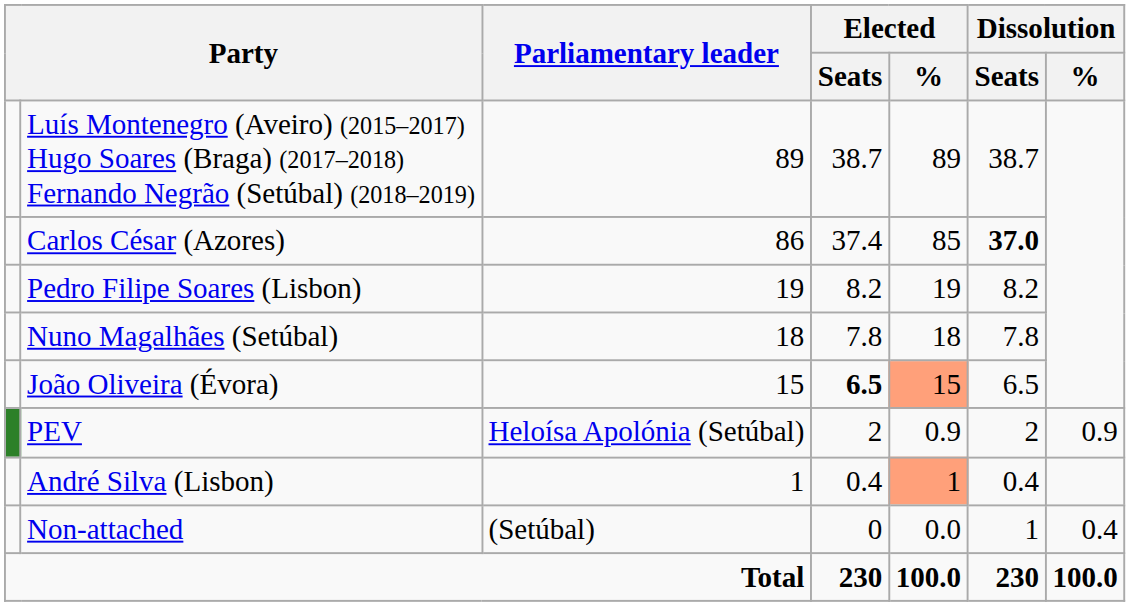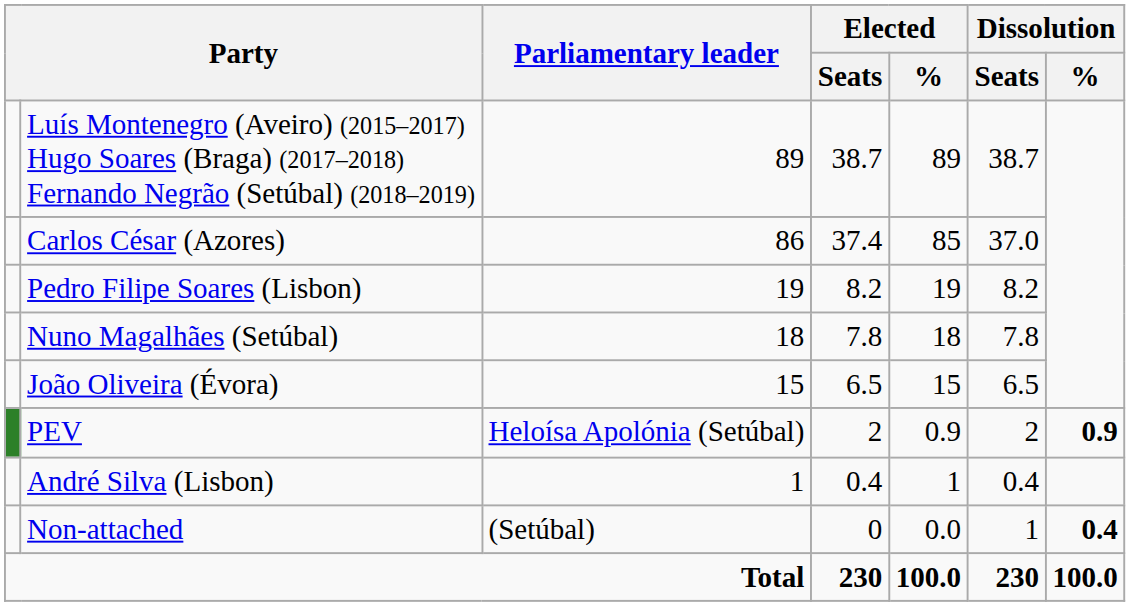(1014, 240) bold -> (1014, 240) normal
(864, 384) bold -> (864, 384) normal
(947, 384) lightsalmon background -> (947, 384) no background
(1100, 432) normal -> (1100, 432) bold
(954, 480) lightsalmon background -> (954, 480) no background
(1100, 528) normal -> (1100, 528) bold
